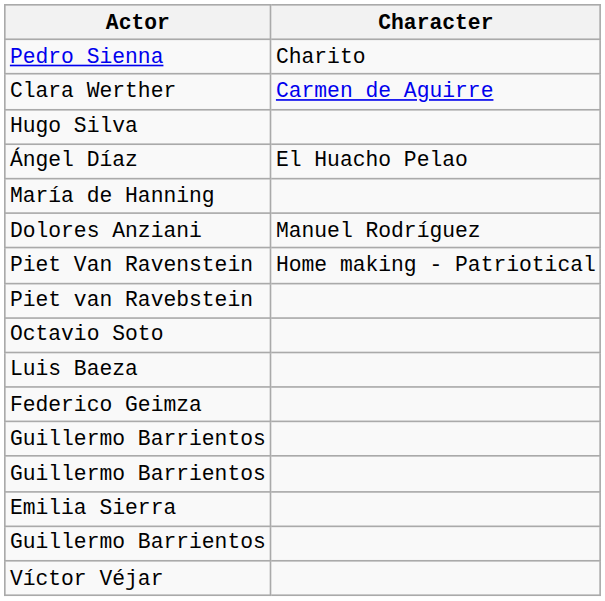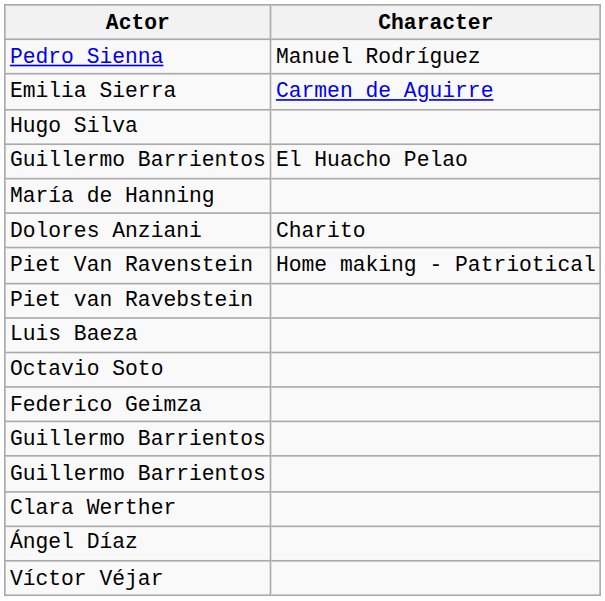(321, 57) Charito -> (378, 57) Manuel Rodríguez
(93, 92) Clara Werther -> (93, 92) Emilia Sierra
(74, 161) Ángel Díaz -> (138, 161) Guillermo Barrientos
(378, 231) Manuel Rodríguez -> (321, 231) Charito
(87, 335) Octavio Soto -> (74, 335) Luis Baeza
(74, 370) Luis Baeza -> (87, 370) Octavio Soto
(93, 509) Emilia Sierra -> (93, 509) Clara Werther
(138, 543) Guillermo Barrientos -> (74, 543) Ángel Díaz
